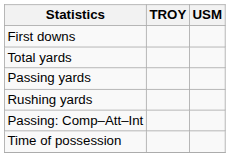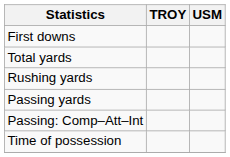rows swapped: (50, 99) <-> (49, 78)
